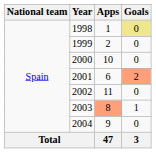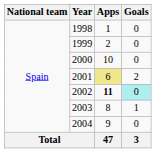(136, 28) khaki background -> (136, 28) no background
(108, 76) no background -> (108, 76) khaki background
(136, 76) lightsalmon background -> (136, 76) no background
(108, 92) normal -> (108, 92) bold
(136, 92) no background -> (136, 92) paleturquoise background
(108, 108) lightsalmon background -> (108, 108) no background
